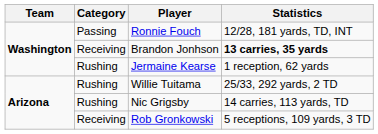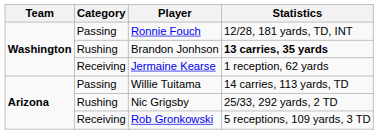(101, 49) Receiving -> (97, 49) Rushing
(97, 66) Rushing -> (101, 66) Receiving
(97, 84) Rushing -> (97, 84) Passing
(281, 84) 25/33, 292 yards, 2 TD -> (286, 84) 14 carries, 113 yards, TD
(286, 102) 14 carries, 113 yards, TD -> (281, 102) 25/33, 292 yards, 2 TD
